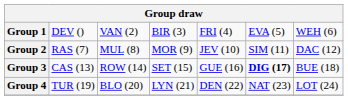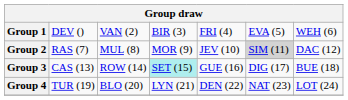(269, 49) no background -> (269, 49) lightgrey background
(172, 67) no background -> (172, 67) paleturquoise background
(269, 67) bold -> (269, 67) normal
